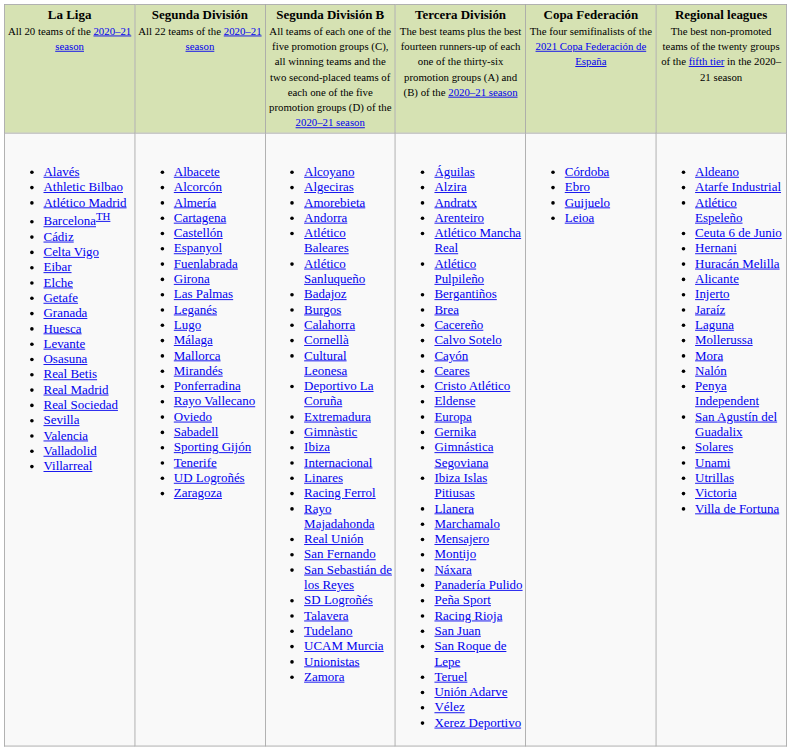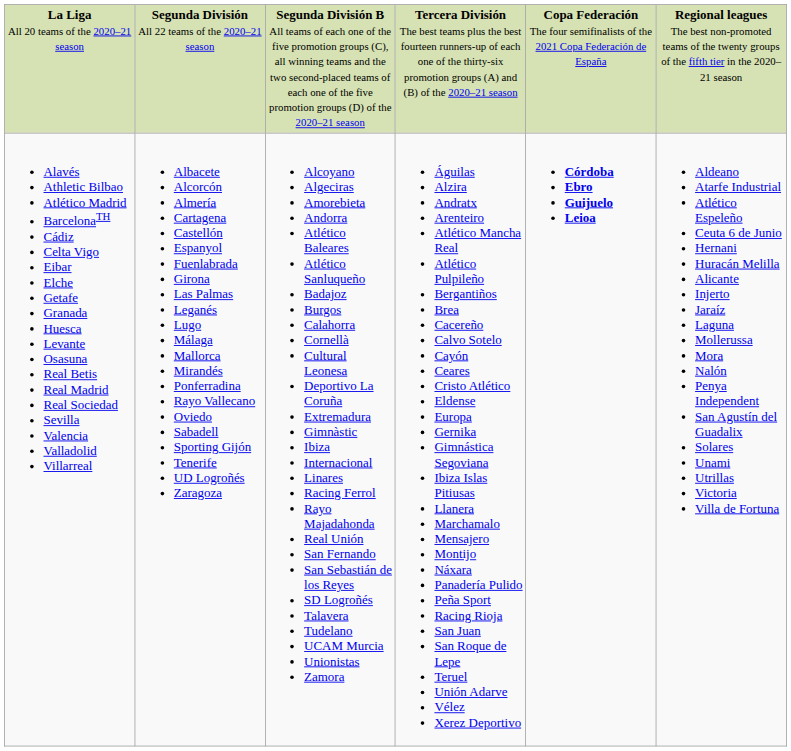(591, 195) normal -> (591, 195) bold
